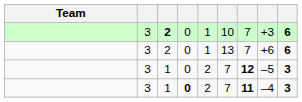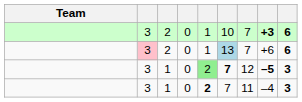(167, 32) bold -> (167, 32) normal
(267, 32) normal -> (267, 32) bold
(147, 50) no background -> (147, 50) pink background
(227, 50) no background -> (227, 50) lightblue background
(207, 69) no background -> (207, 69) lightgreen background
(227, 69) normal -> (227, 69) bold
(247, 69) bold -> (247, 69) normal
(267, 69) normal -> (267, 69) bold
(187, 87) bold -> (187, 87) normal
(207, 87) normal -> (207, 87) bold
(247, 87) bold -> (247, 87) normal
